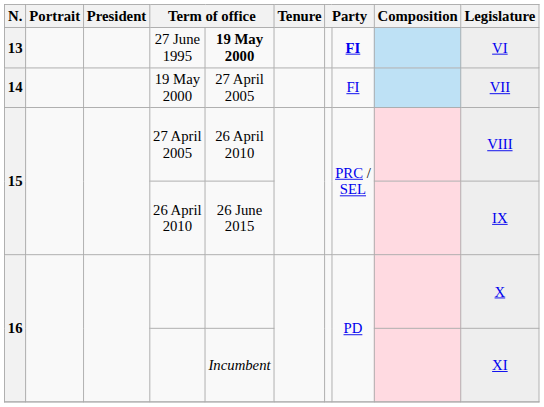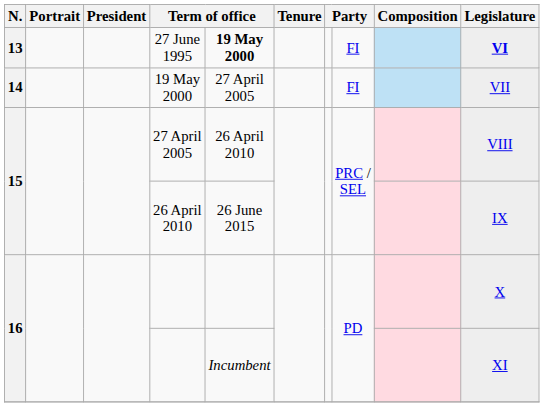(353, 47) bold -> (353, 47) normal
(500, 47) normal -> (500, 47) bold
